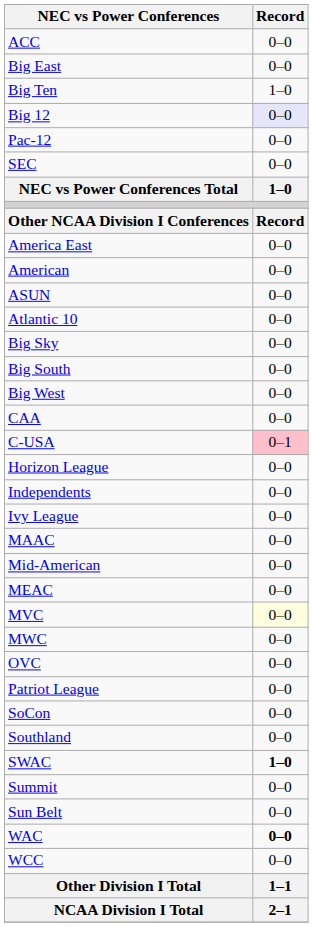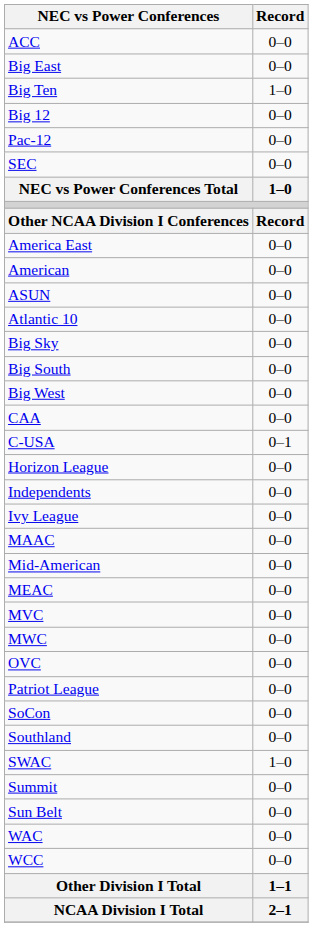(280, 115) lavender background -> (280, 115) no background
(280, 442) pink background -> (280, 442) no background
(280, 614) lightyellow background -> (280, 614) no background
(280, 762) bold -> (280, 762) normal
(280, 836) bold -> (280, 836) normal
